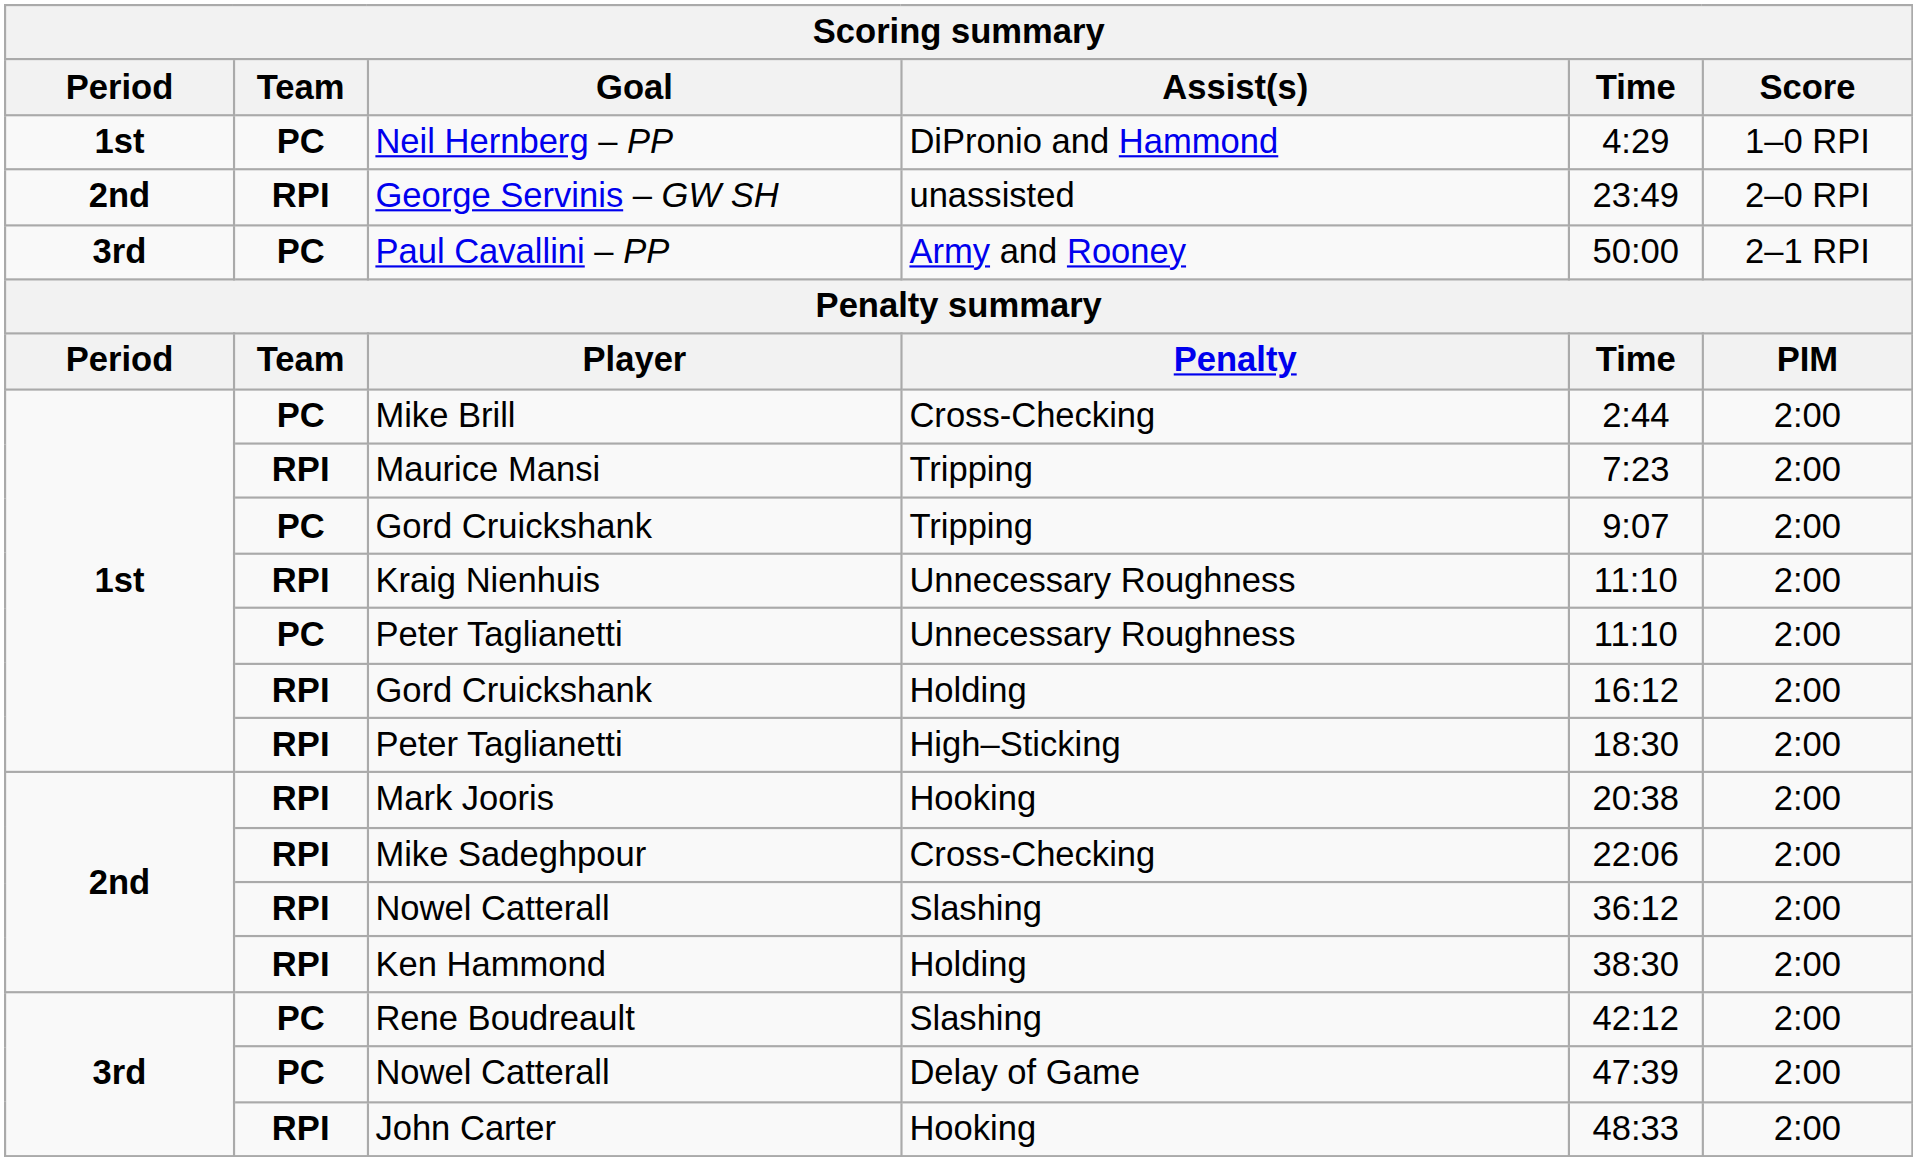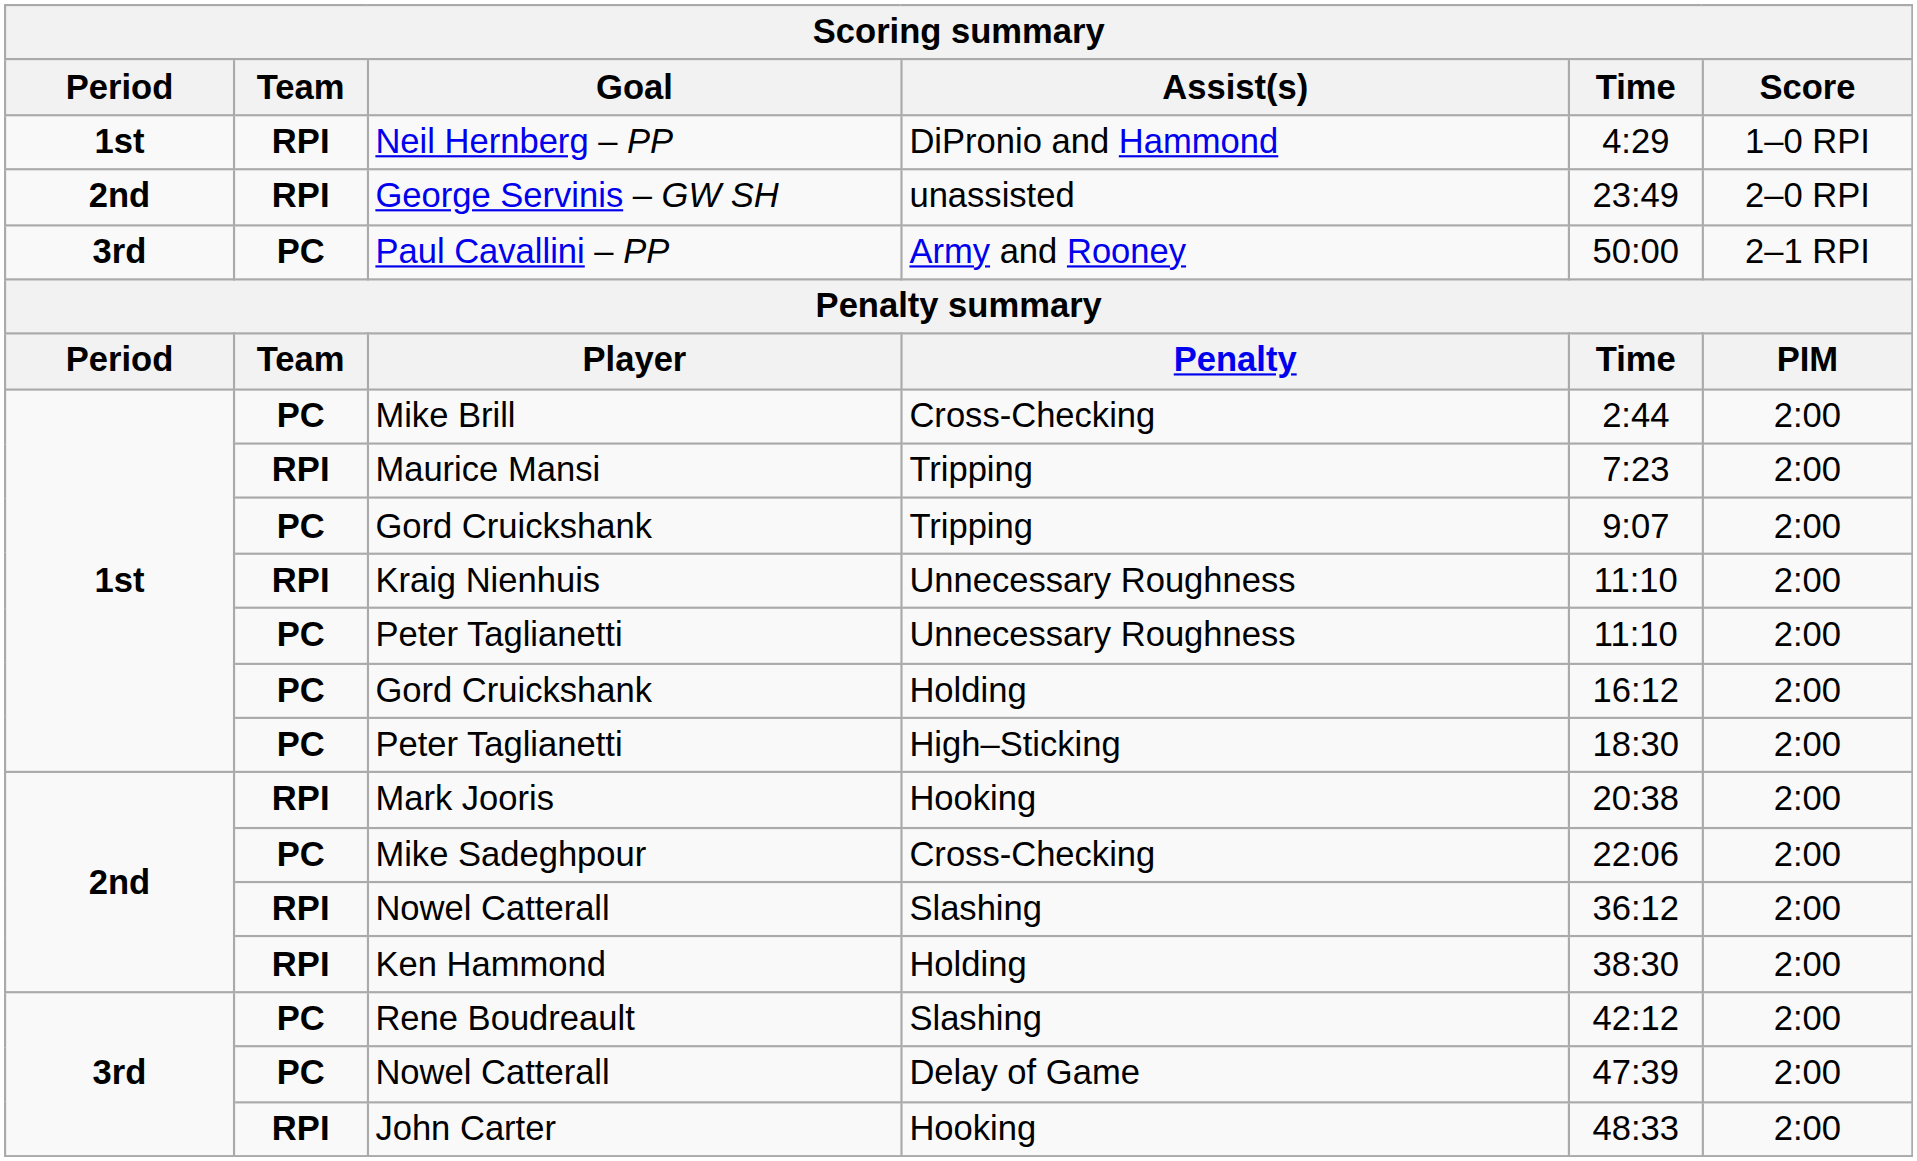(301, 141) PC -> (301, 141) RPI
(301, 689) RPI -> (301, 689) PC
(301, 744) RPI -> (301, 744) PC
(301, 854) RPI -> (301, 854) PC
